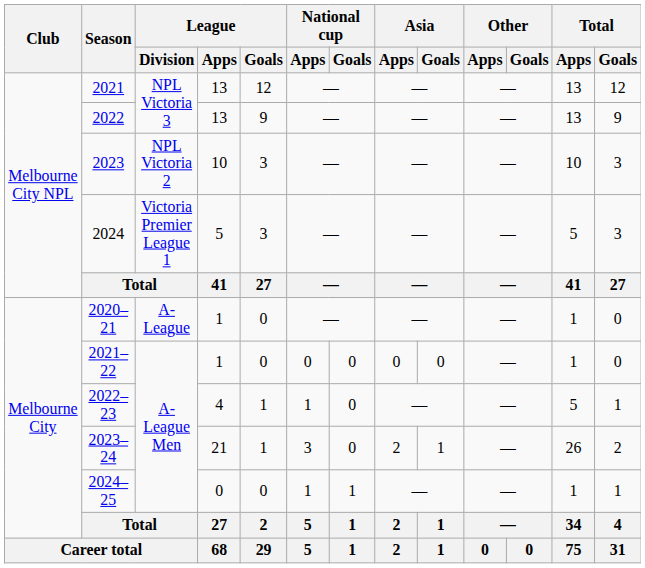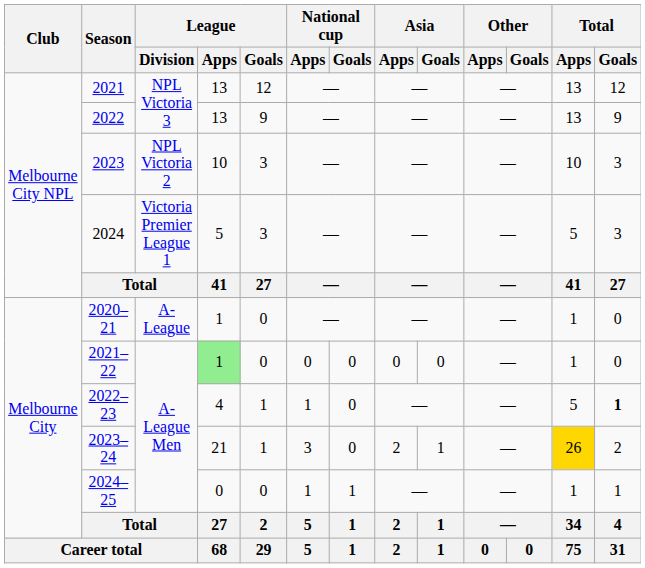(219, 362) no background -> (219, 362) lightgreen background
(618, 405) normal -> (618, 405) bold
(573, 448) no background -> (573, 448) gold background
